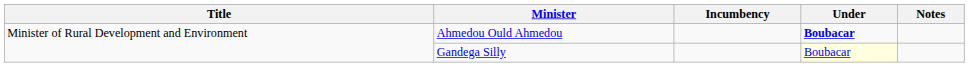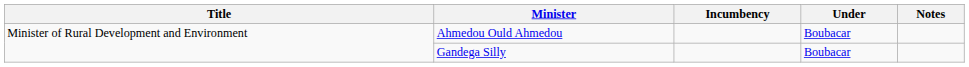(829, 33) bold -> (827, 33) normal
(827, 52) lightyellow background -> (827, 52) no background
